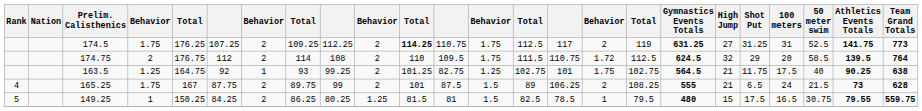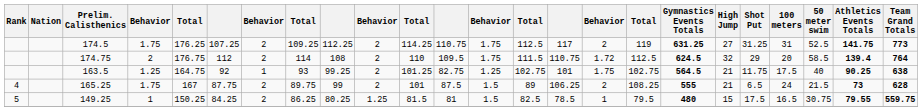(417, 44) bold -> (417, 44) normal
(858, 58) 139.5 -> (858, 58) 139.4
